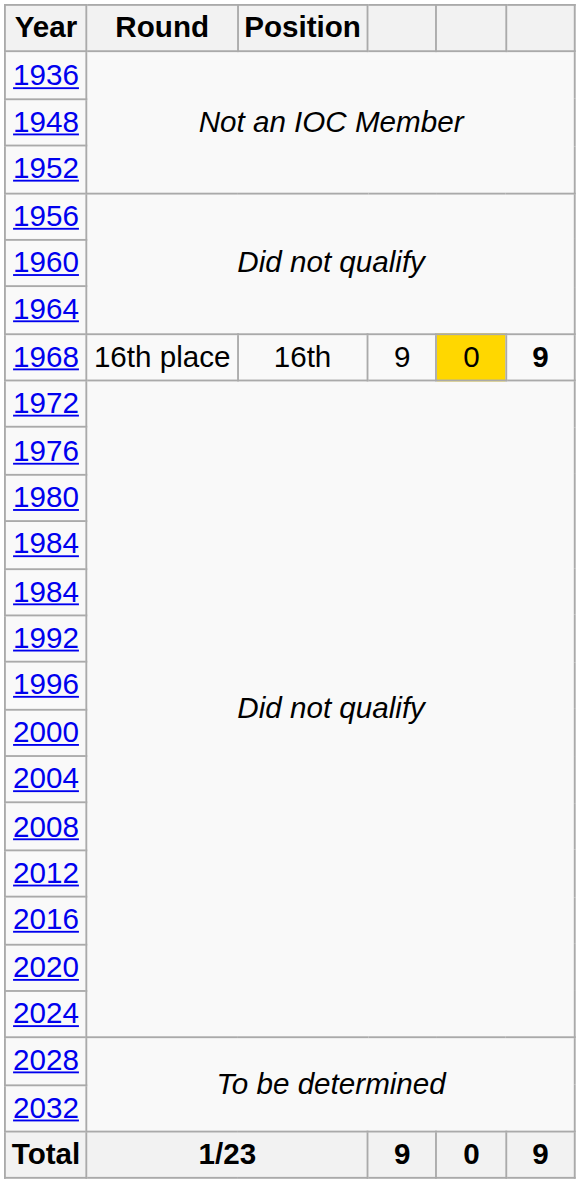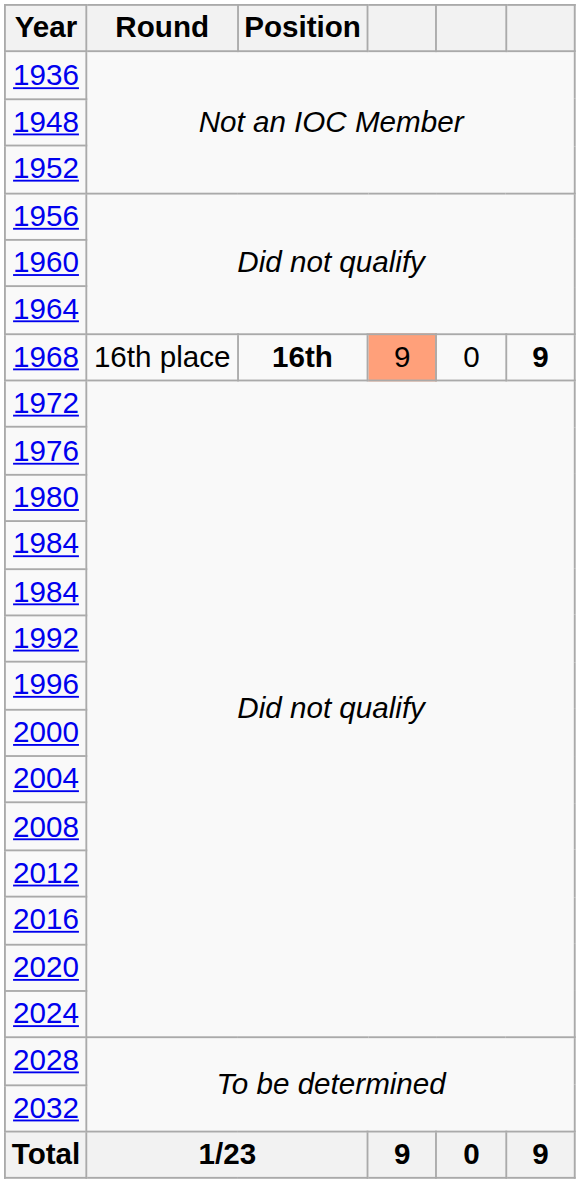(303, 356) normal -> (303, 356) bold
(402, 356) no background -> (402, 356) lightsalmon background
(471, 356) gold background -> (471, 356) no background
